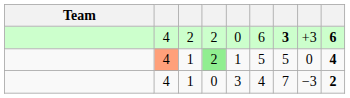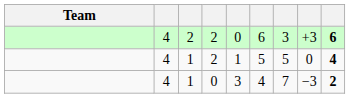(285, 37) bold -> (285, 37) normal
(166, 59) lightsalmon background -> (166, 59) no background
(214, 59) lightgreen background -> (214, 59) no background
